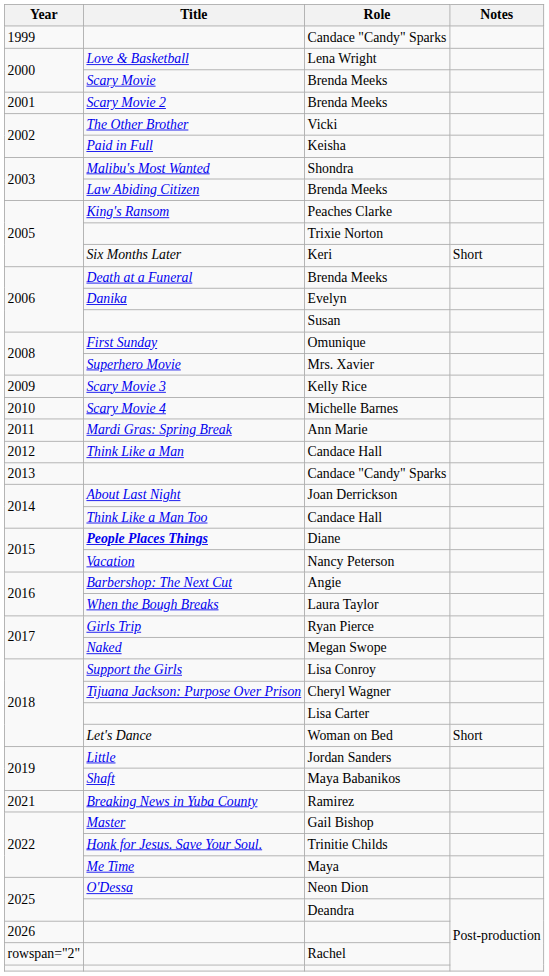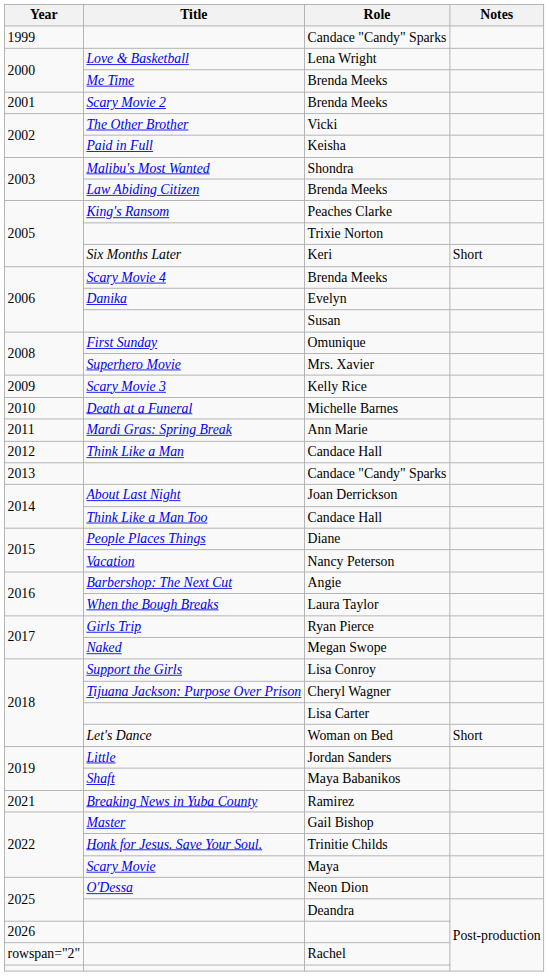(121, 80) Scary Movie -> (110, 80) Me Time
(139, 277) Death at a Funeral -> (126, 277) Scary Movie 4
(126, 408) Scary Movie 4 -> (139, 408) Death at a Funeral
(147, 539) bold -> (146, 539) normal
(110, 866) Me Time -> (121, 866) Scary Movie
